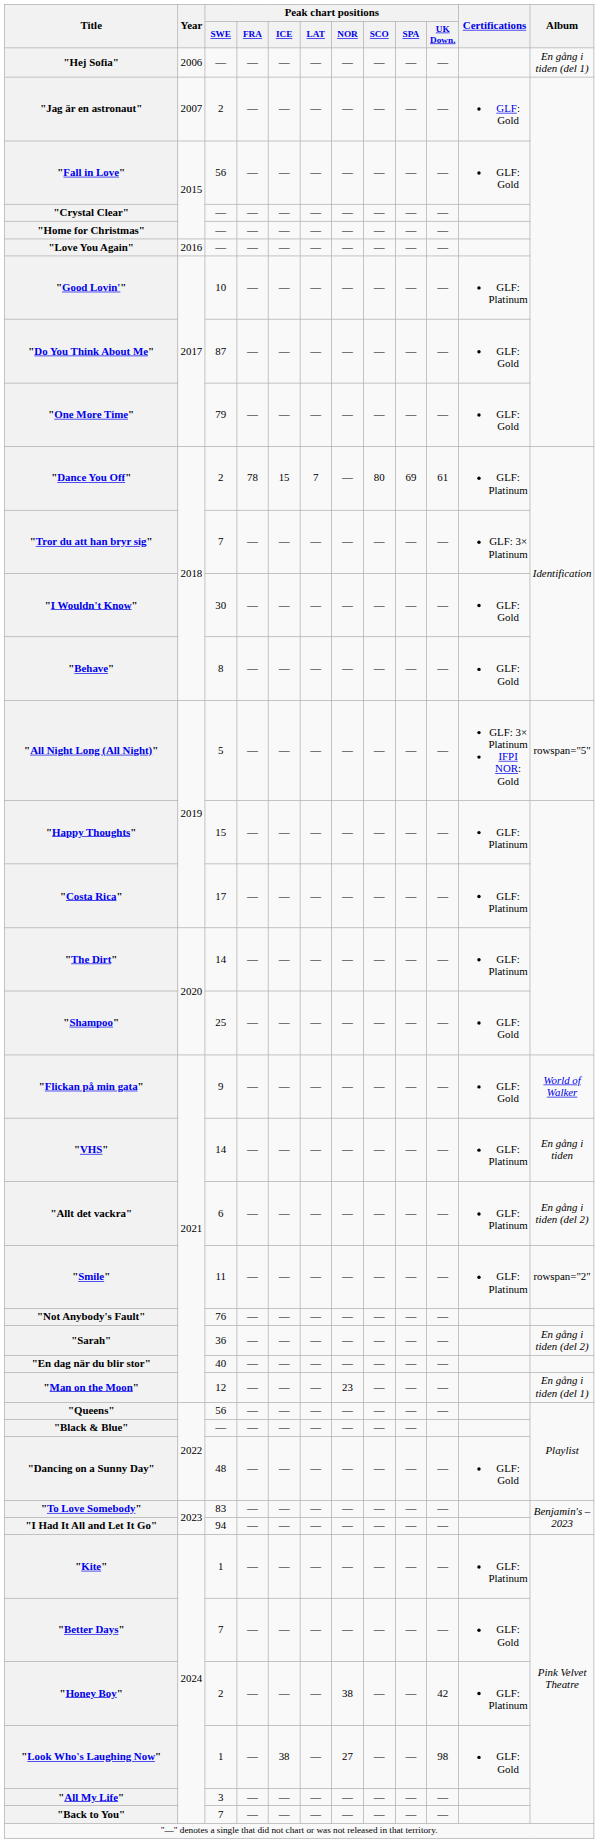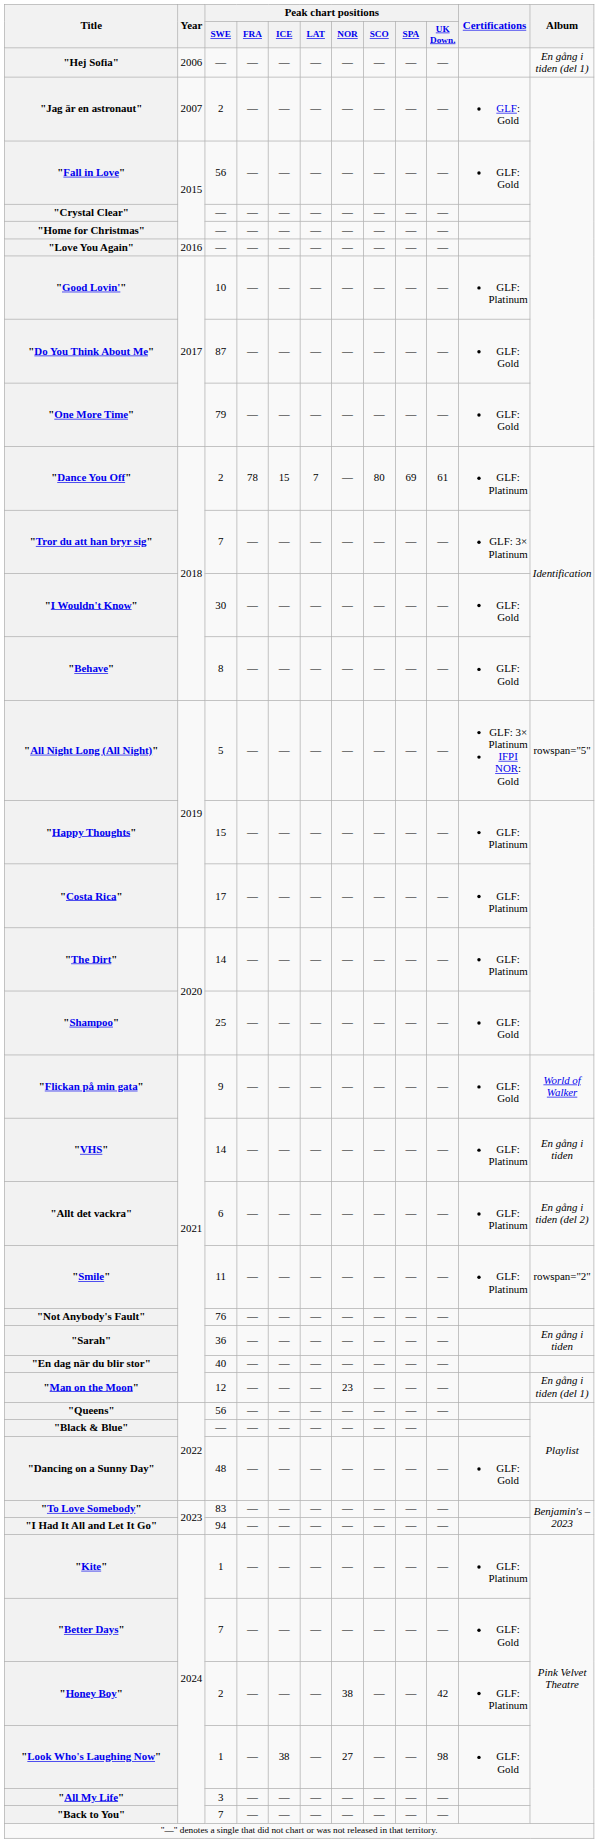(562, 1340) En gång i tiden (del 2) -> (562, 1340) En gång i tiden
